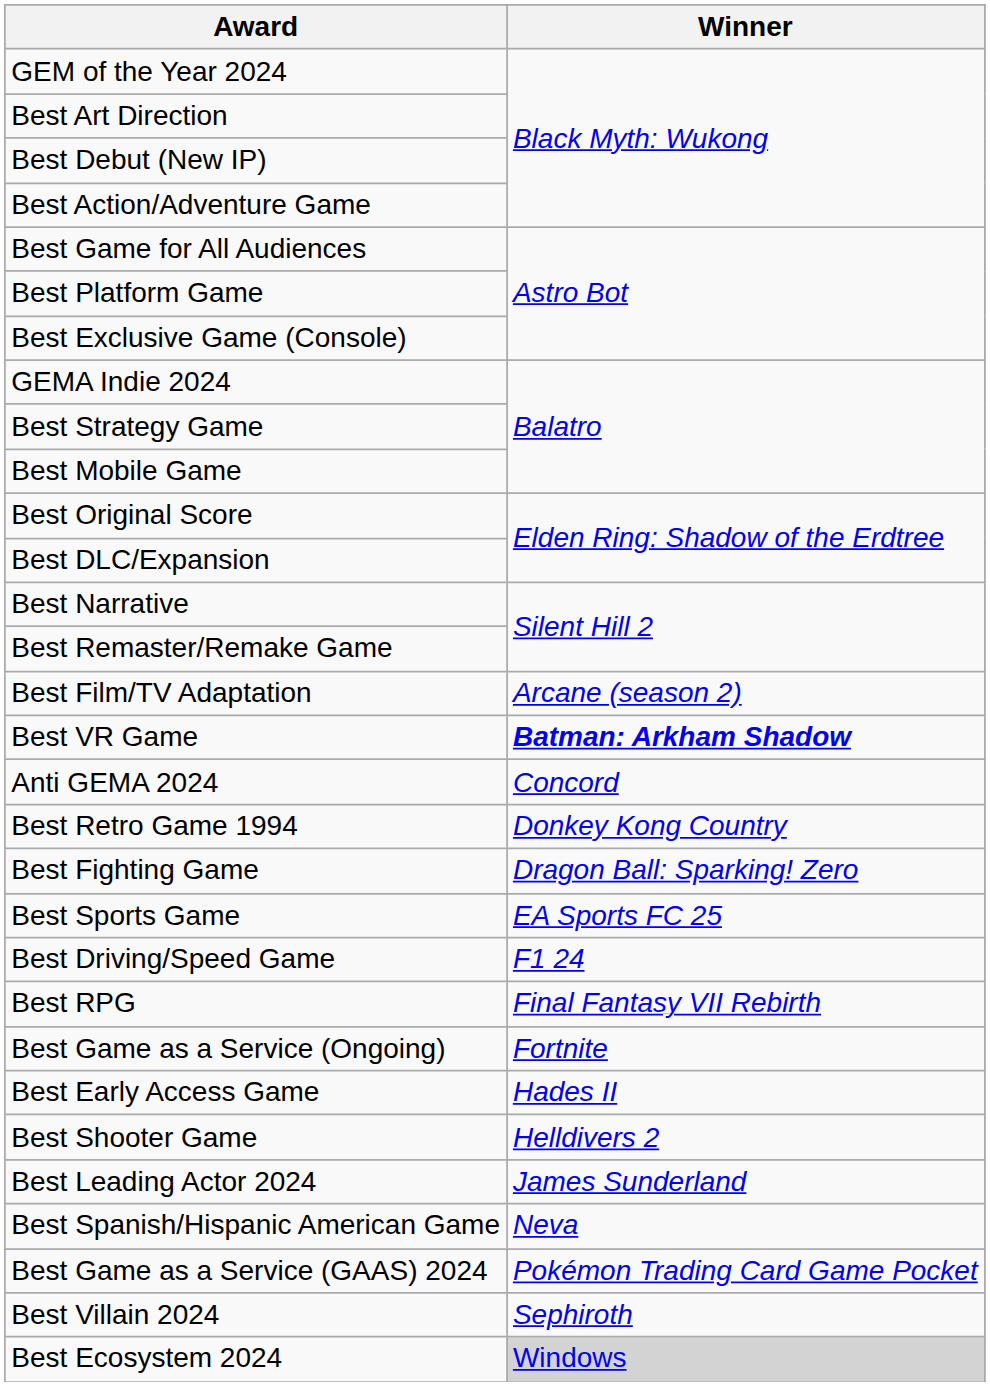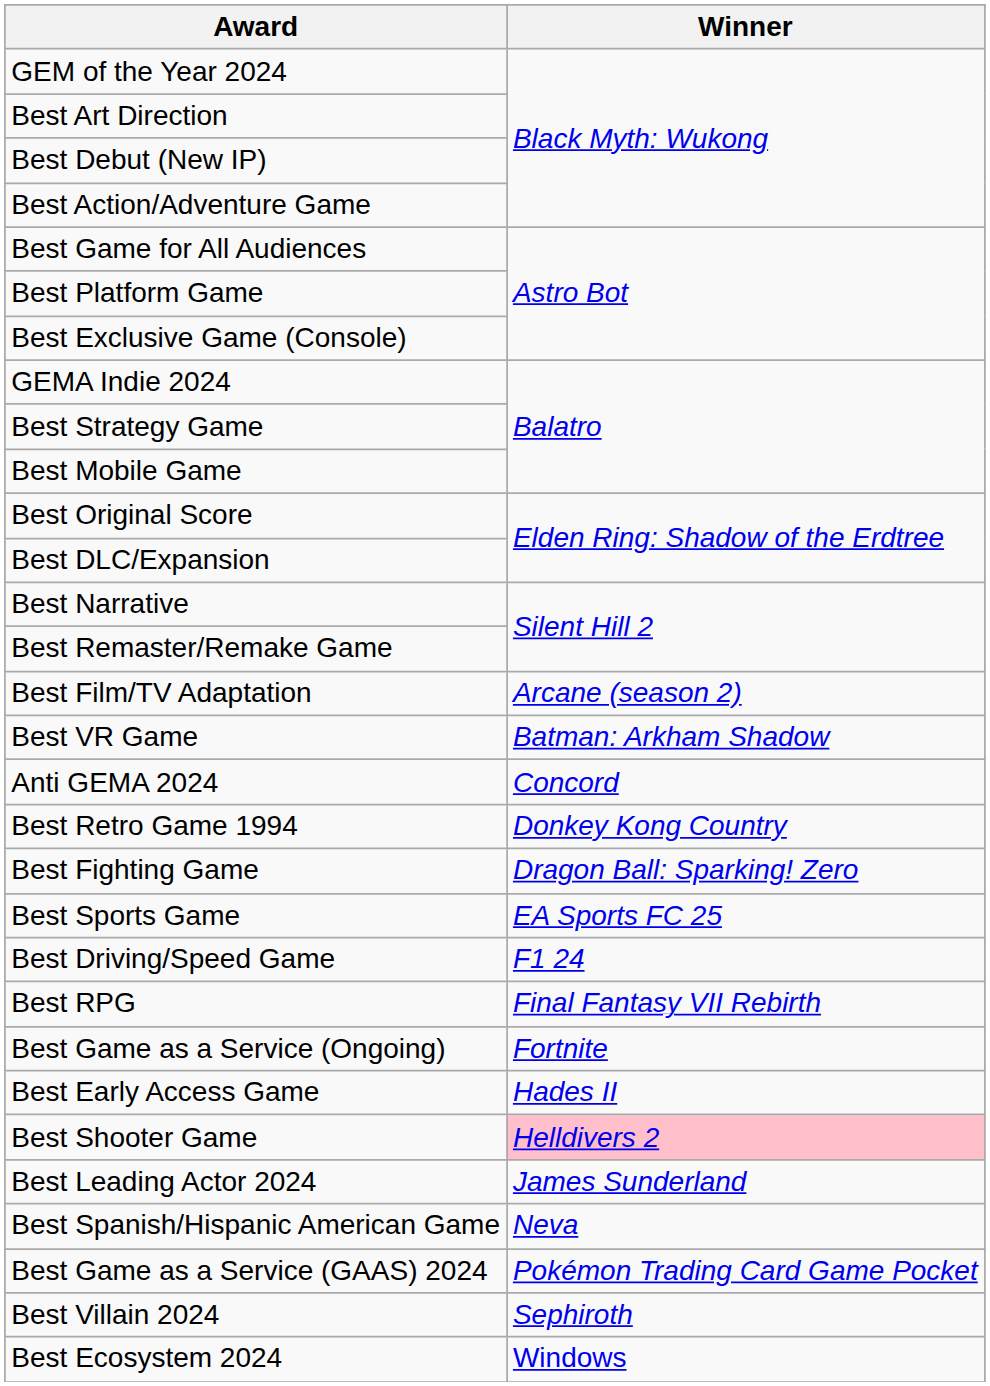(682, 737) bold -> (671, 737) normal
(586, 1136) no background -> (586, 1136) pink background
(570, 1358) lightgrey background -> (570, 1358) no background
